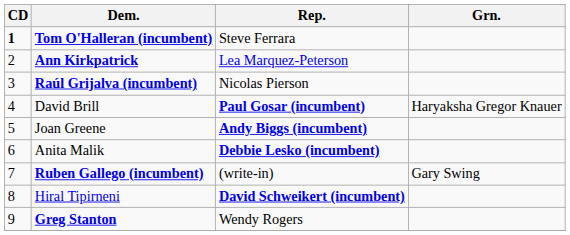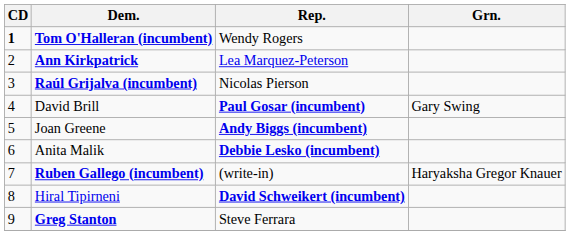(257, 38) Steve Ferrara -> (261, 38) Wendy Rogers
(487, 106) Haryaksha Gregor Knauer -> (446, 106) Gary Swing
(446, 173) Gary Swing -> (487, 173) Haryaksha Gregor Knauer
(261, 219) Wendy Rogers -> (257, 219) Steve Ferrara
